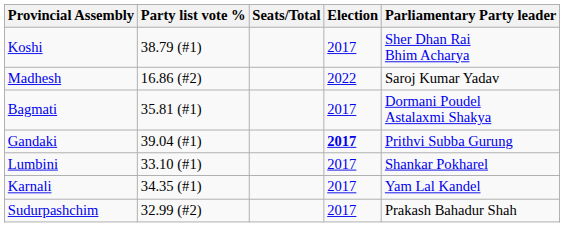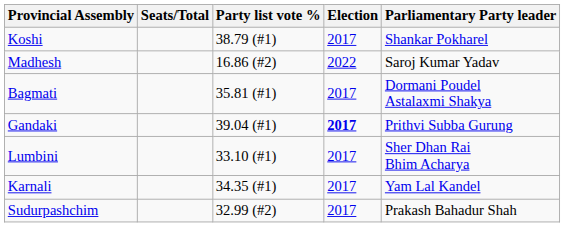columns swapped: (286, 16) <-> (193, 16)
(428, 47) Sher Dhan Rai Bhim Acharya -> (436, 39) Shankar Pokharel
(436, 164) Shankar Pokharel -> (428, 156) Sher Dhan Rai Bhim Acharya
